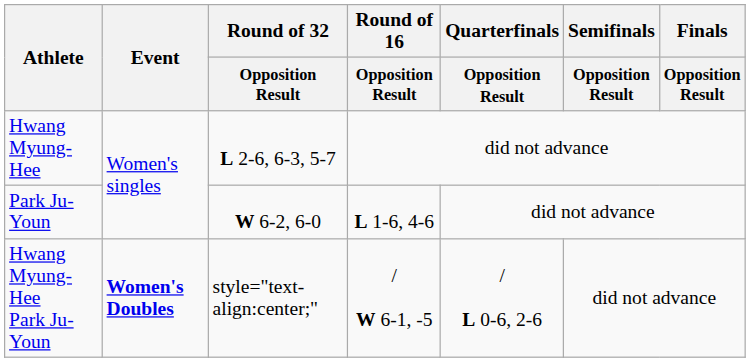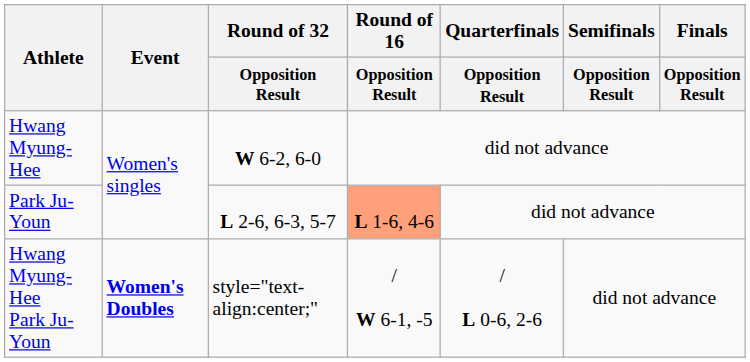(278, 158) L 2-6, 6-3, 5-7 -> (278, 158) W 6-2, 6-0
(278, 222) W 6-2, 6-0 -> (278, 222) L 2-6, 6-3, 5-7
(394, 222) no background -> (394, 222) lightsalmon background
